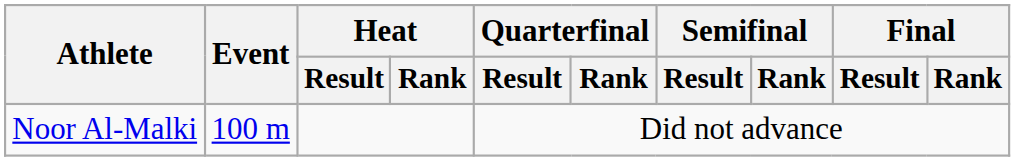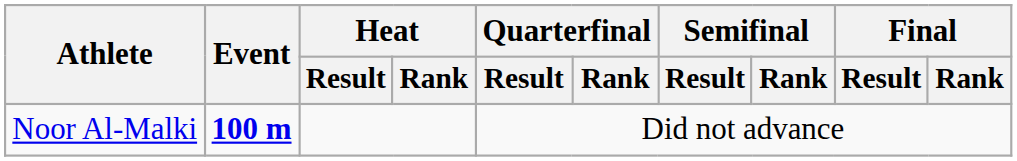(251, 129) normal -> (252, 129) bold
